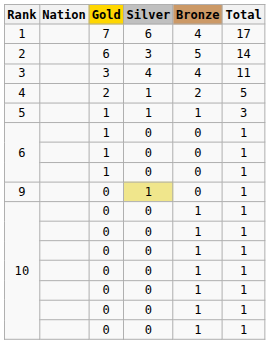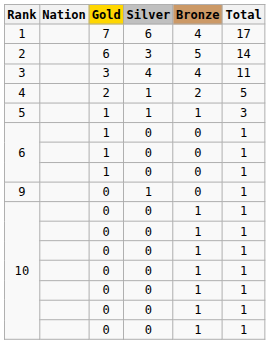(148, 192) khaki background -> (148, 192) no background
